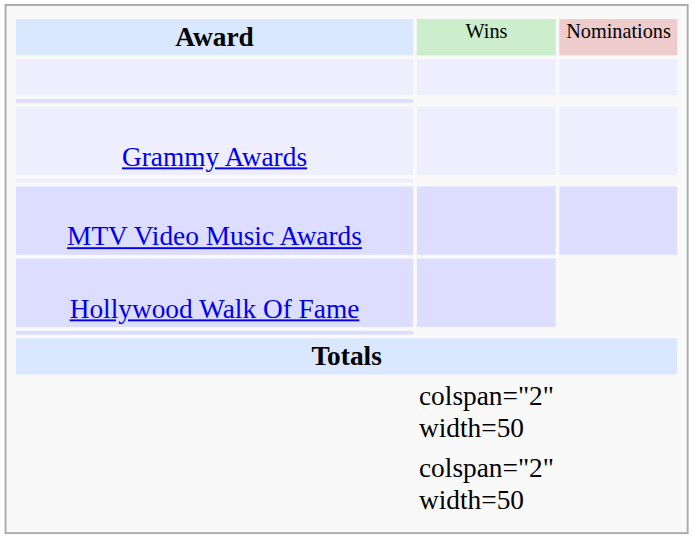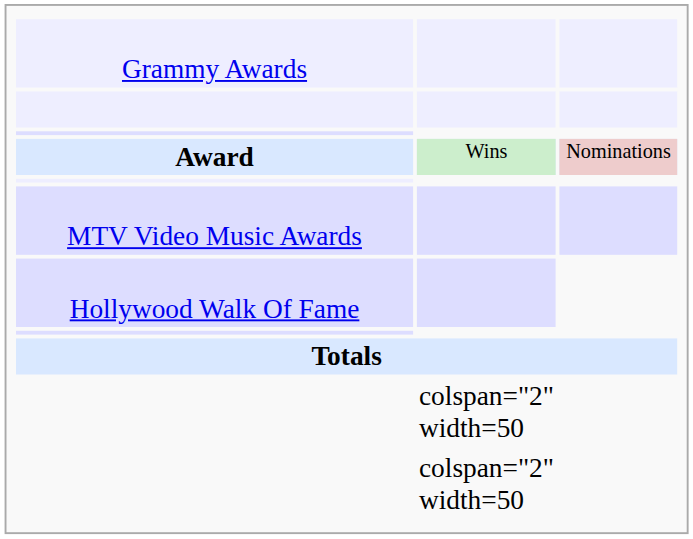rows swapped: (215, 36) <-> (215, 156)
